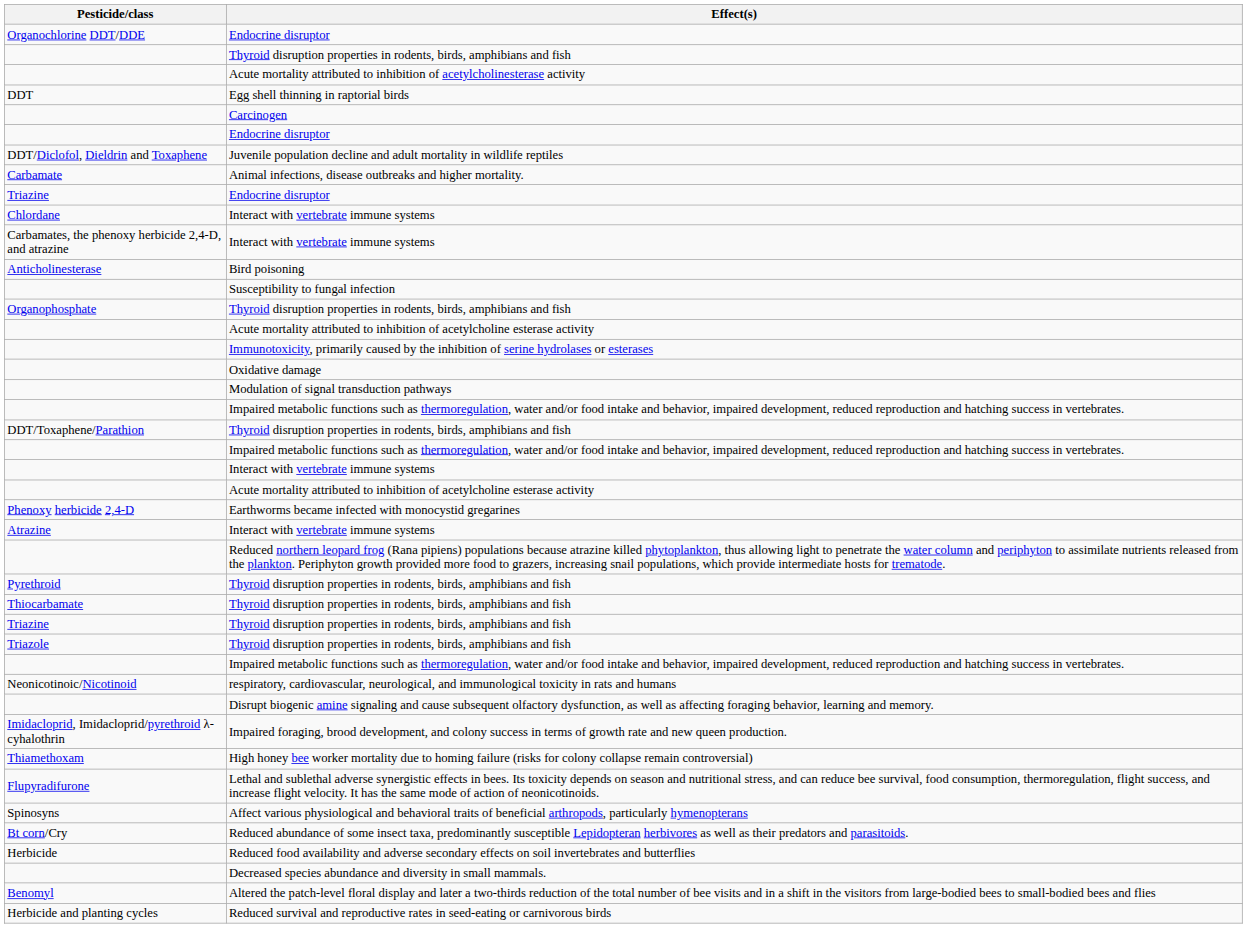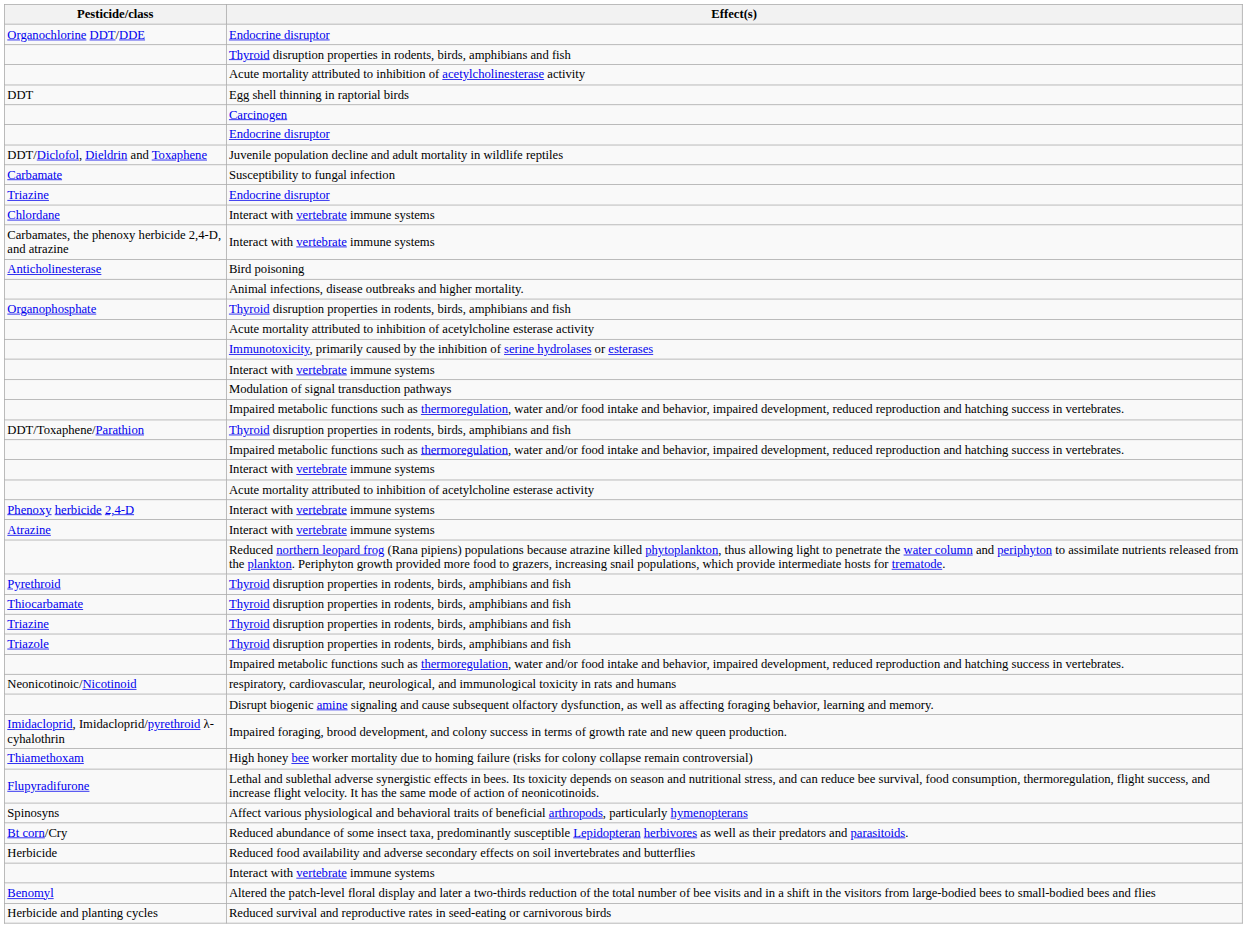(376, 174) Animal infections, disease outbreaks and higher mortality. -> (312, 174) Susceptibility to fungal infection
(312, 289) Susceptibility to fungal infection -> (376, 289) Animal infections, disease outbreaks and higher mortality.
(275, 369) Oxidative damage -> (332, 369) Interact with vertebrate immune systems
(374, 509) Earthworms became infected with monocystid gregarines -> (332, 509) Interact with vertebrate immune systems
(388, 873) Decreased species abundance and diversity in small mammals. -> (332, 873) Interact with vertebrate immune systems
